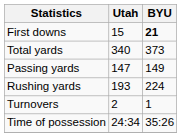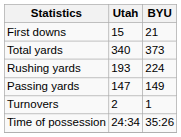(152, 31) bold -> (152, 31) normal
rows swapped: (44, 86) <-> (43, 68)
